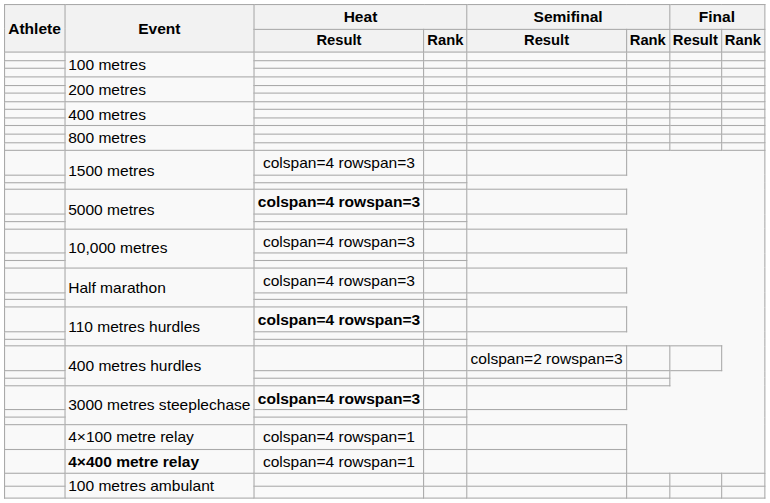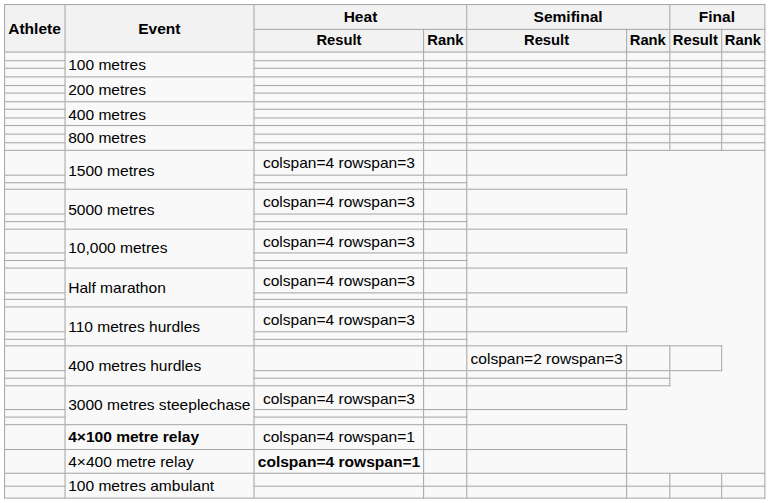(339, 202) bold -> (339, 202) normal
(339, 320) bold -> (339, 320) normal
(339, 398) bold -> (339, 398) normal
(131, 437) normal -> (134, 437) bold
(134, 462) bold -> (131, 462) normal
(339, 462) normal -> (339, 462) bold
